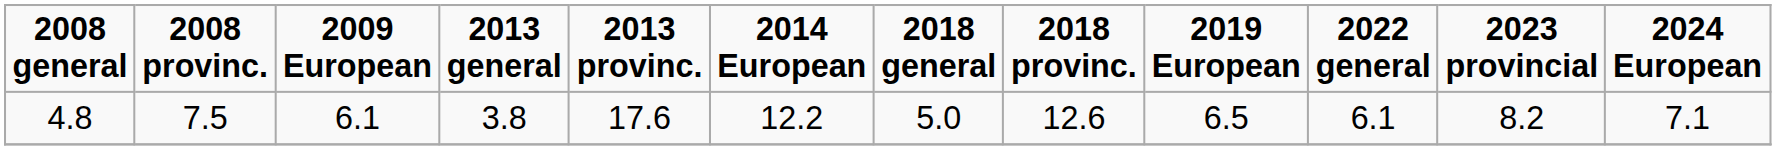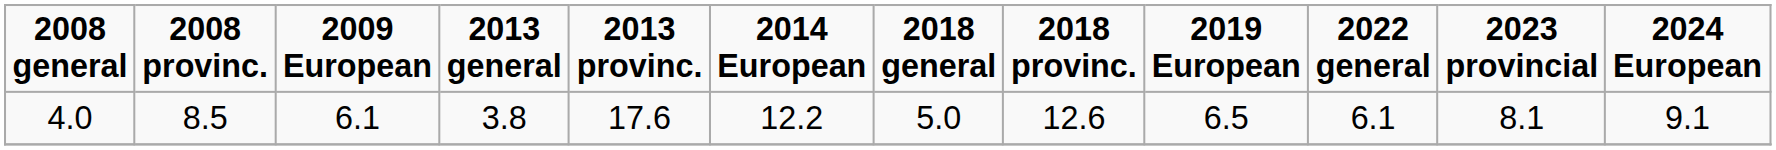(70, 117) 4.8 -> (70, 117) 4.0
(205, 117) 7.5 -> (205, 117) 8.5
(1522, 117) 8.2 -> (1522, 117) 8.1
(1688, 117) 7.1 -> (1688, 117) 9.1
